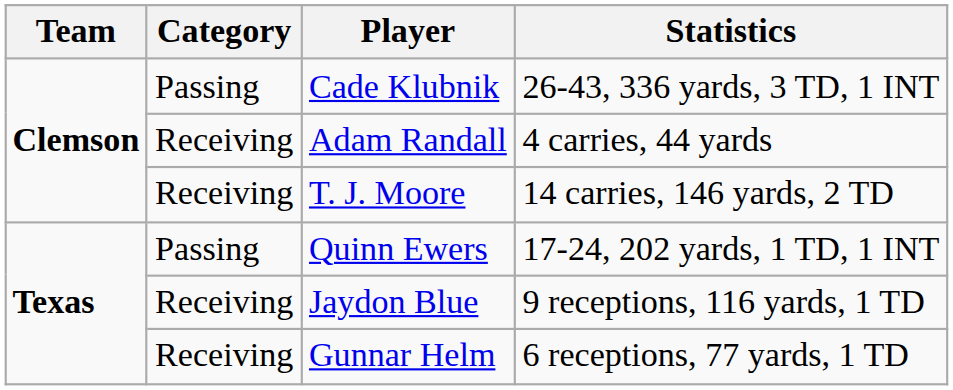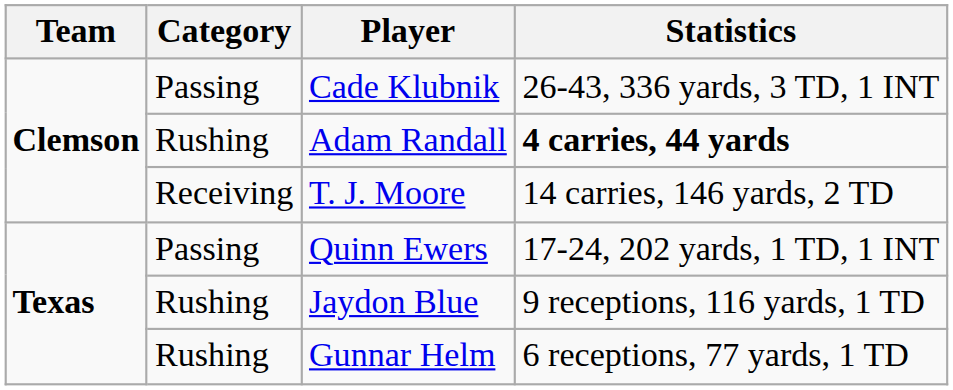(224, 139) Receiving -> (212, 139) Rushing
(647, 139) normal -> (656, 139) bold
(224, 301) Receiving -> (212, 301) Rushing
(224, 355) Receiving -> (212, 355) Rushing
